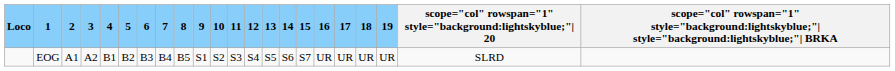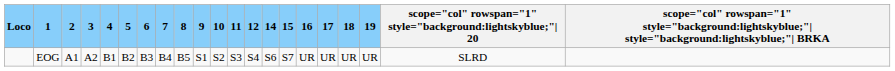- column: (270, 26)
